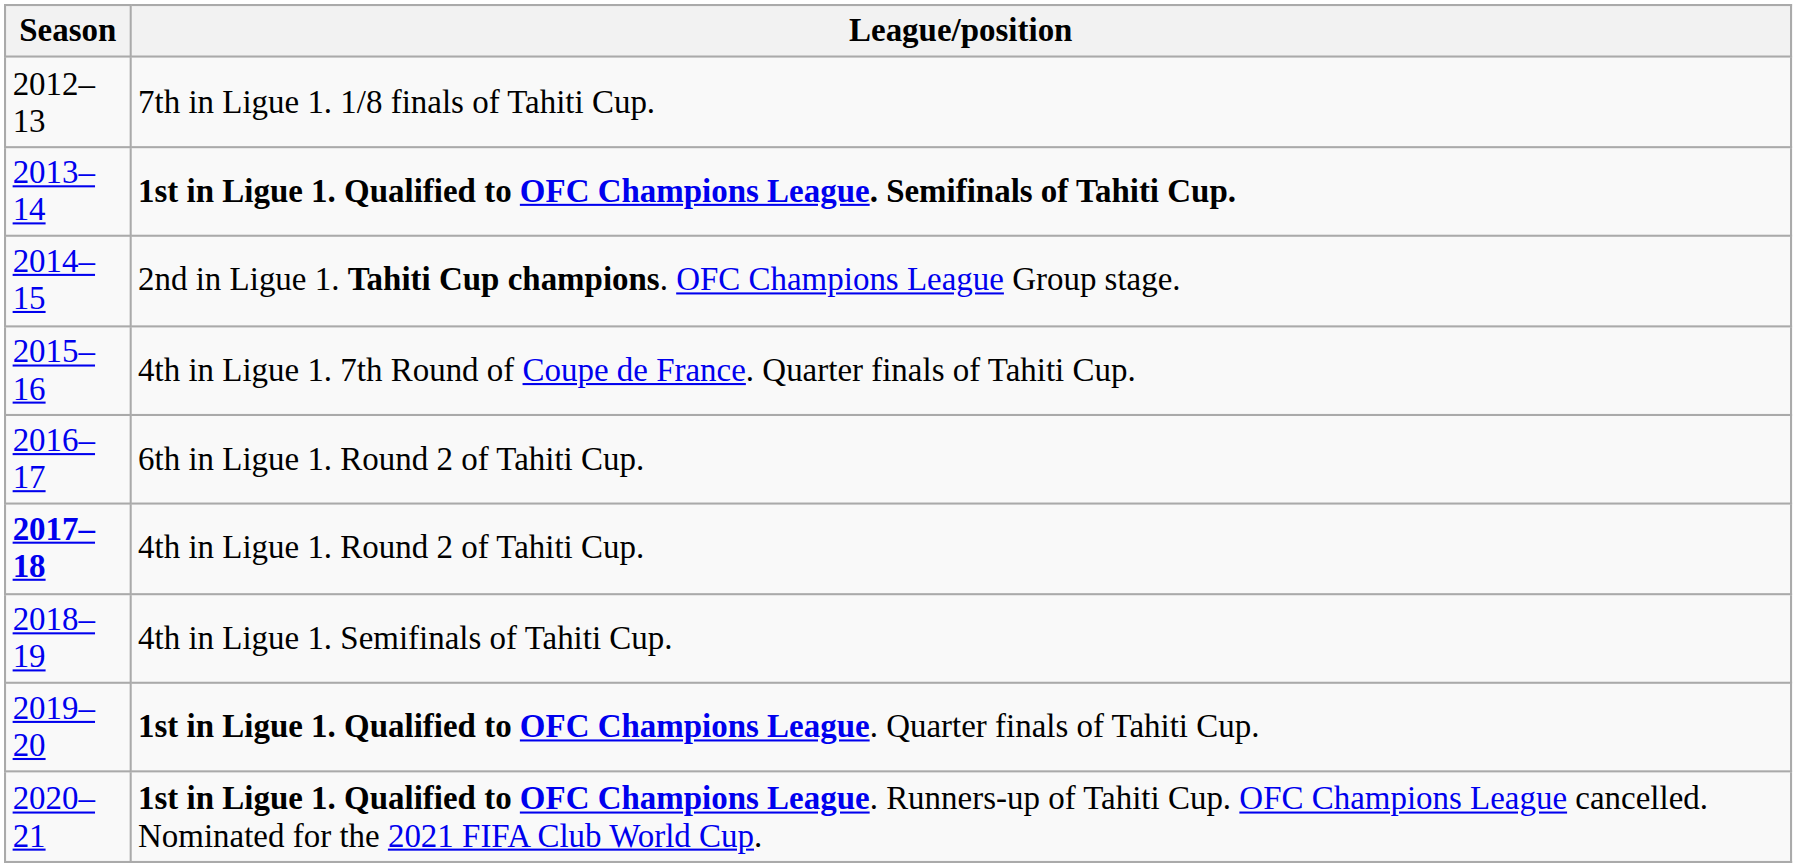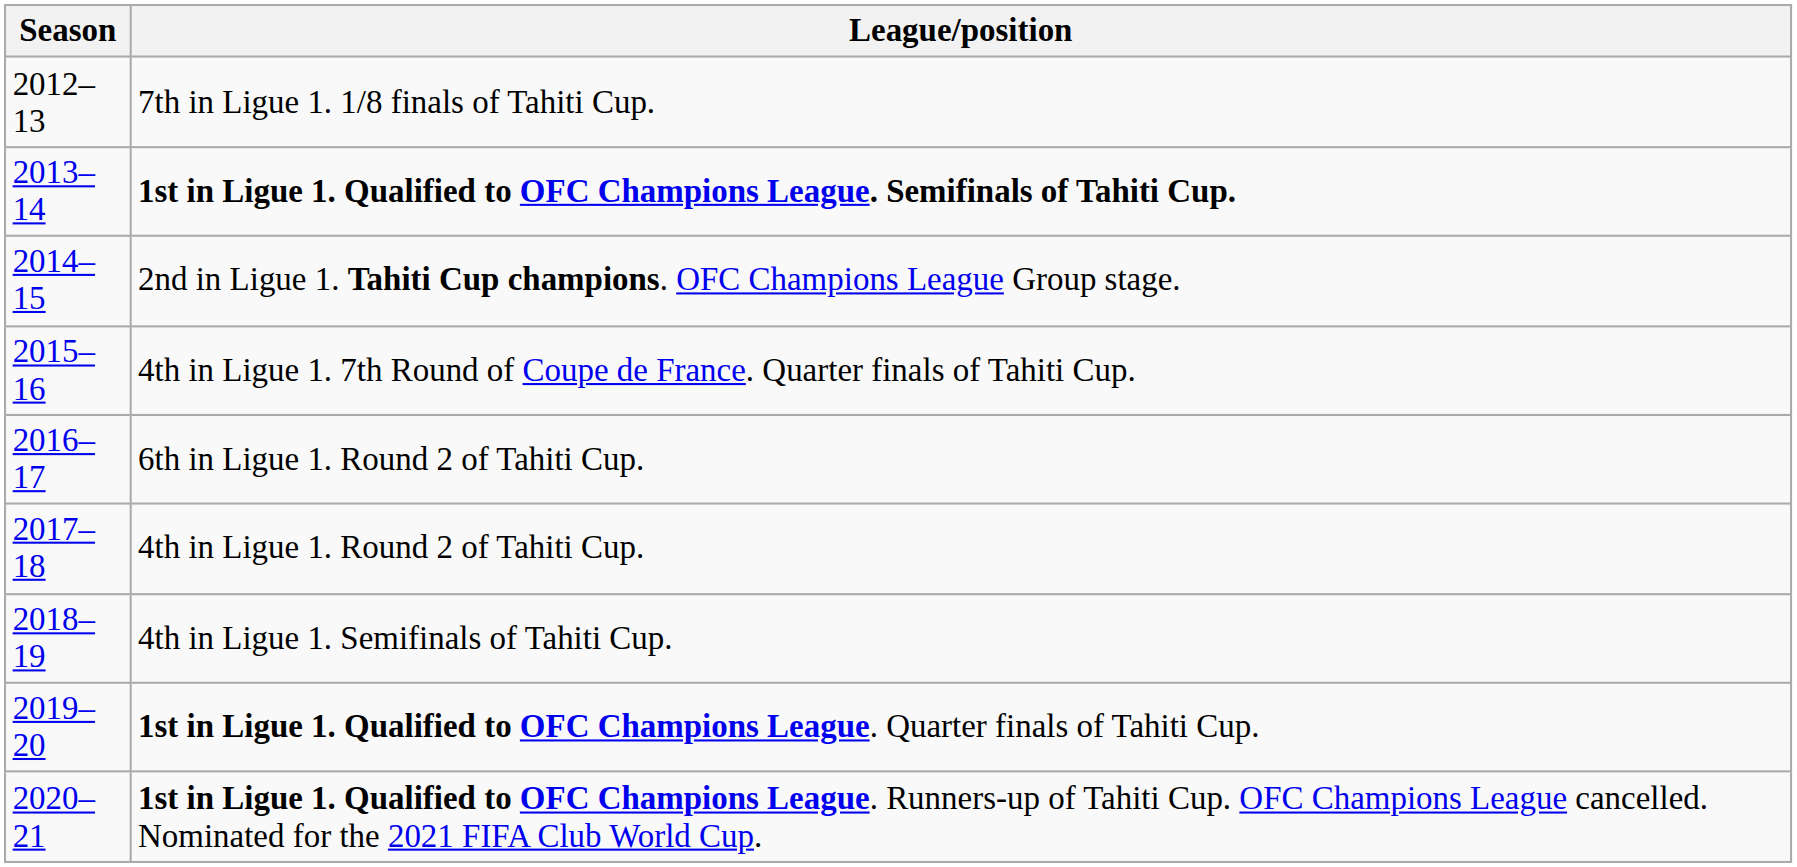(54, 548) bold -> (54, 548) normal
